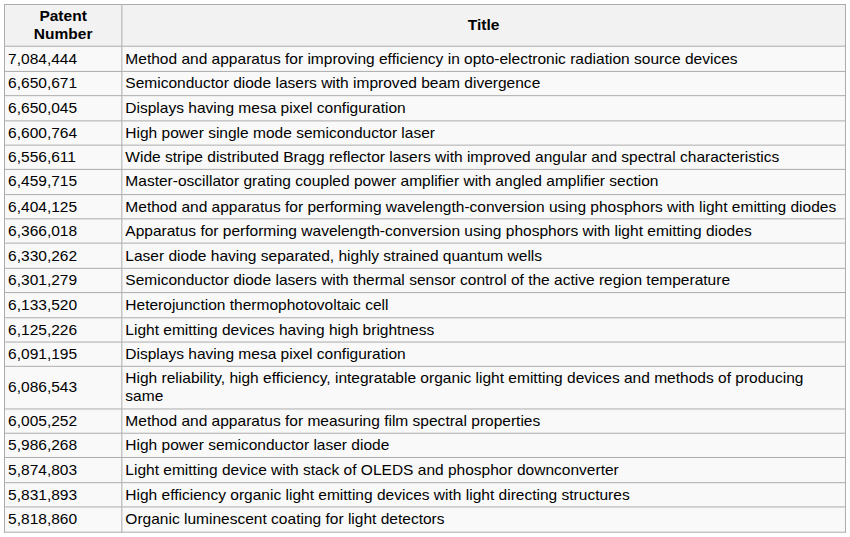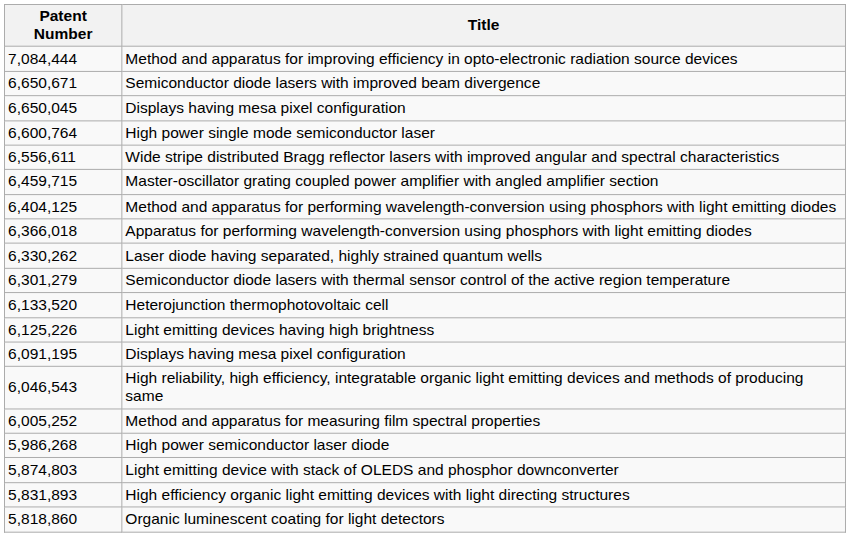(43, 387) 6,086,543 -> (43, 387) 6,046,543
